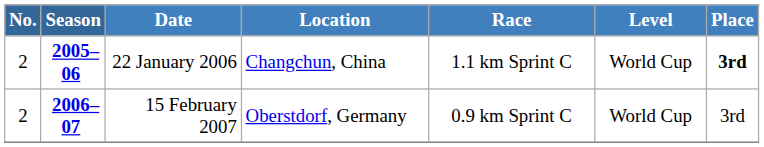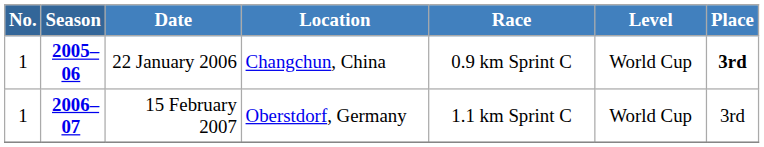(23, 62) 2 -> (23, 62) 1
(512, 62) 1.1 km Sprint C -> (512, 62) 0.9 km Sprint C
(23, 115) 2 -> (23, 115) 1
(512, 115) 0.9 km Sprint C -> (512, 115) 1.1 km Sprint C
